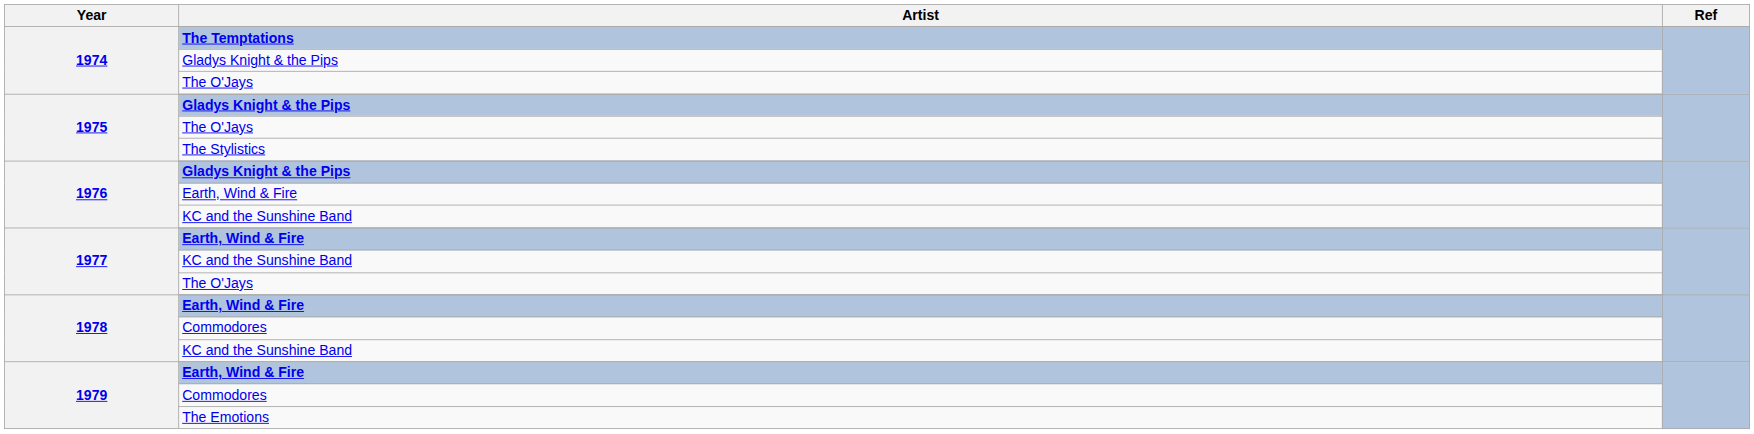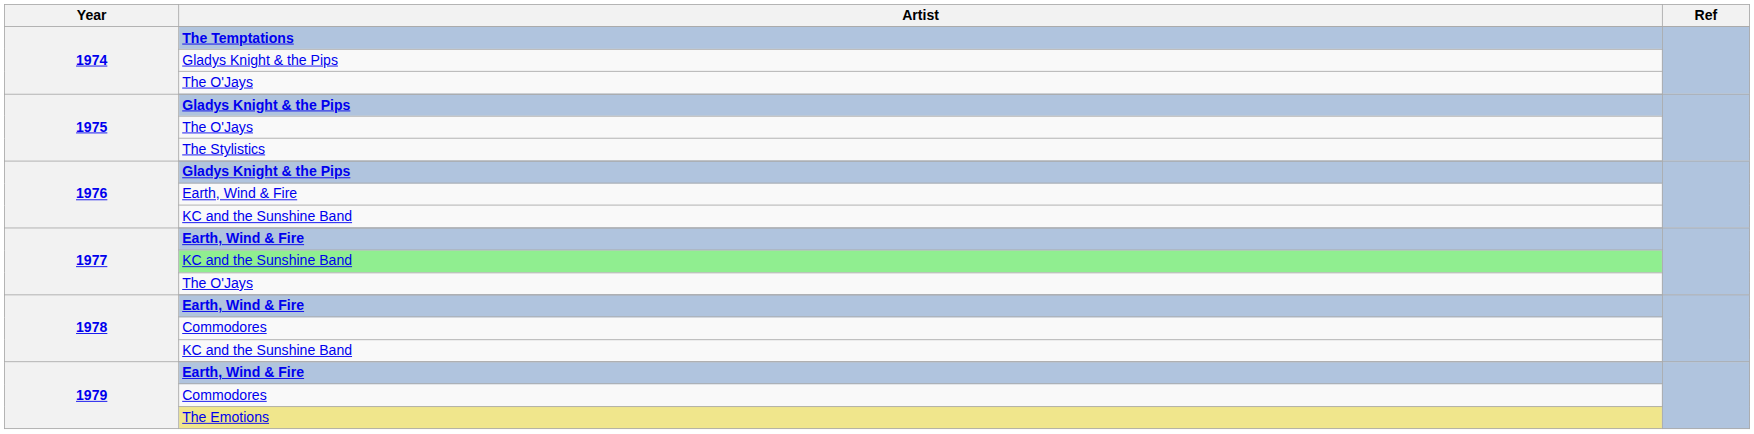(267, 261) no background -> (267, 261) lightgreen background
(226, 417) no background -> (226, 417) khaki background
